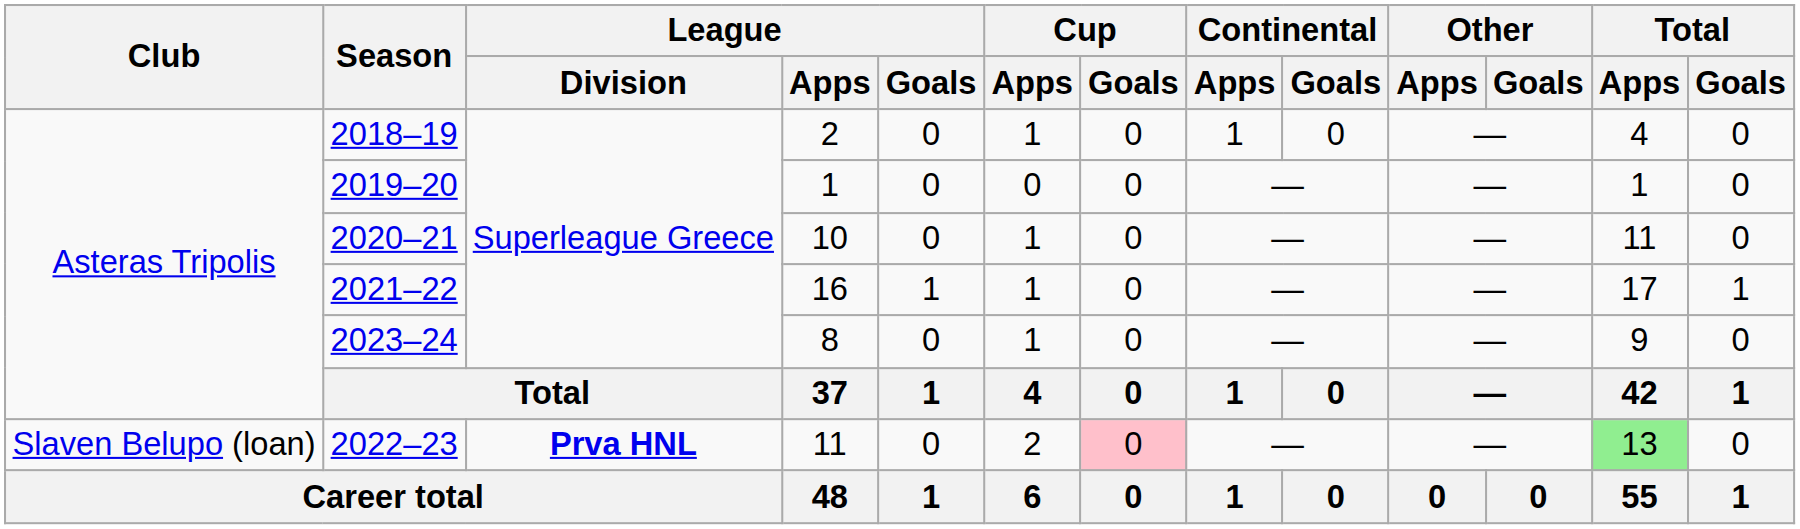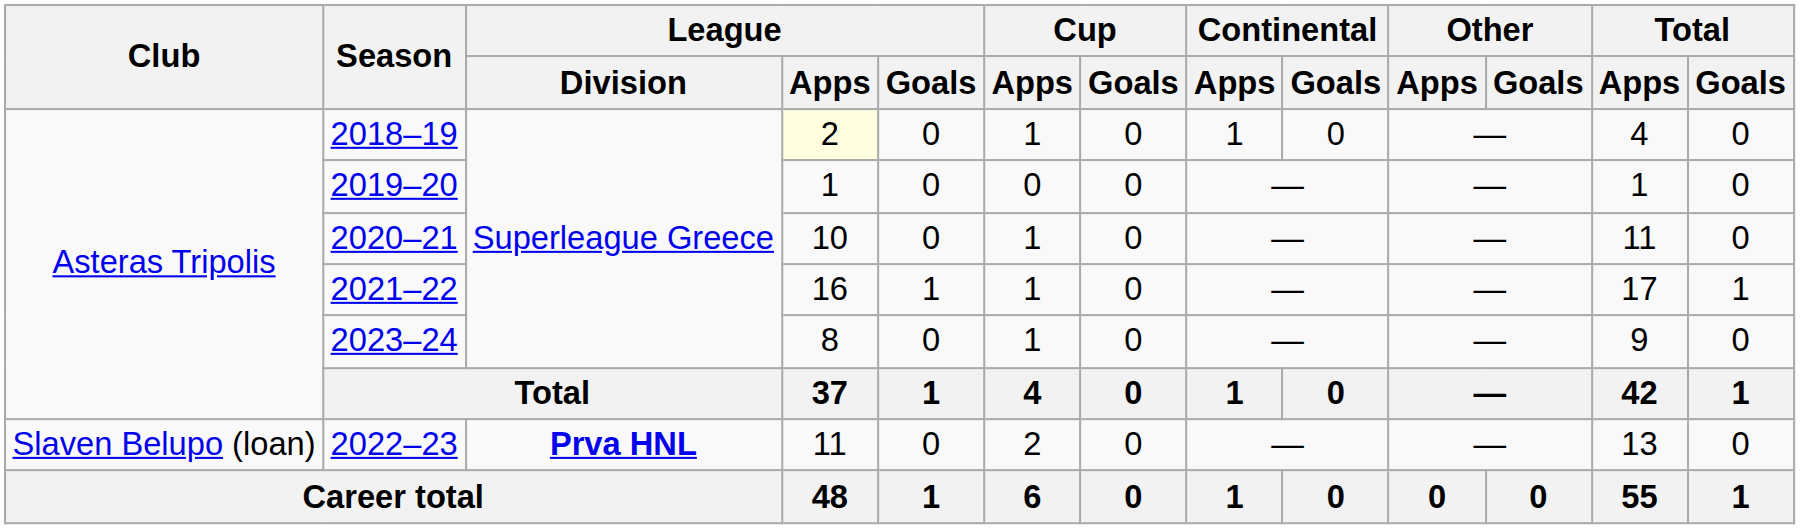(830, 133) no background -> (830, 133) lightyellow background
(1133, 444) pink background -> (1133, 444) no background
(1639, 444) lightgreen background -> (1639, 444) no background
